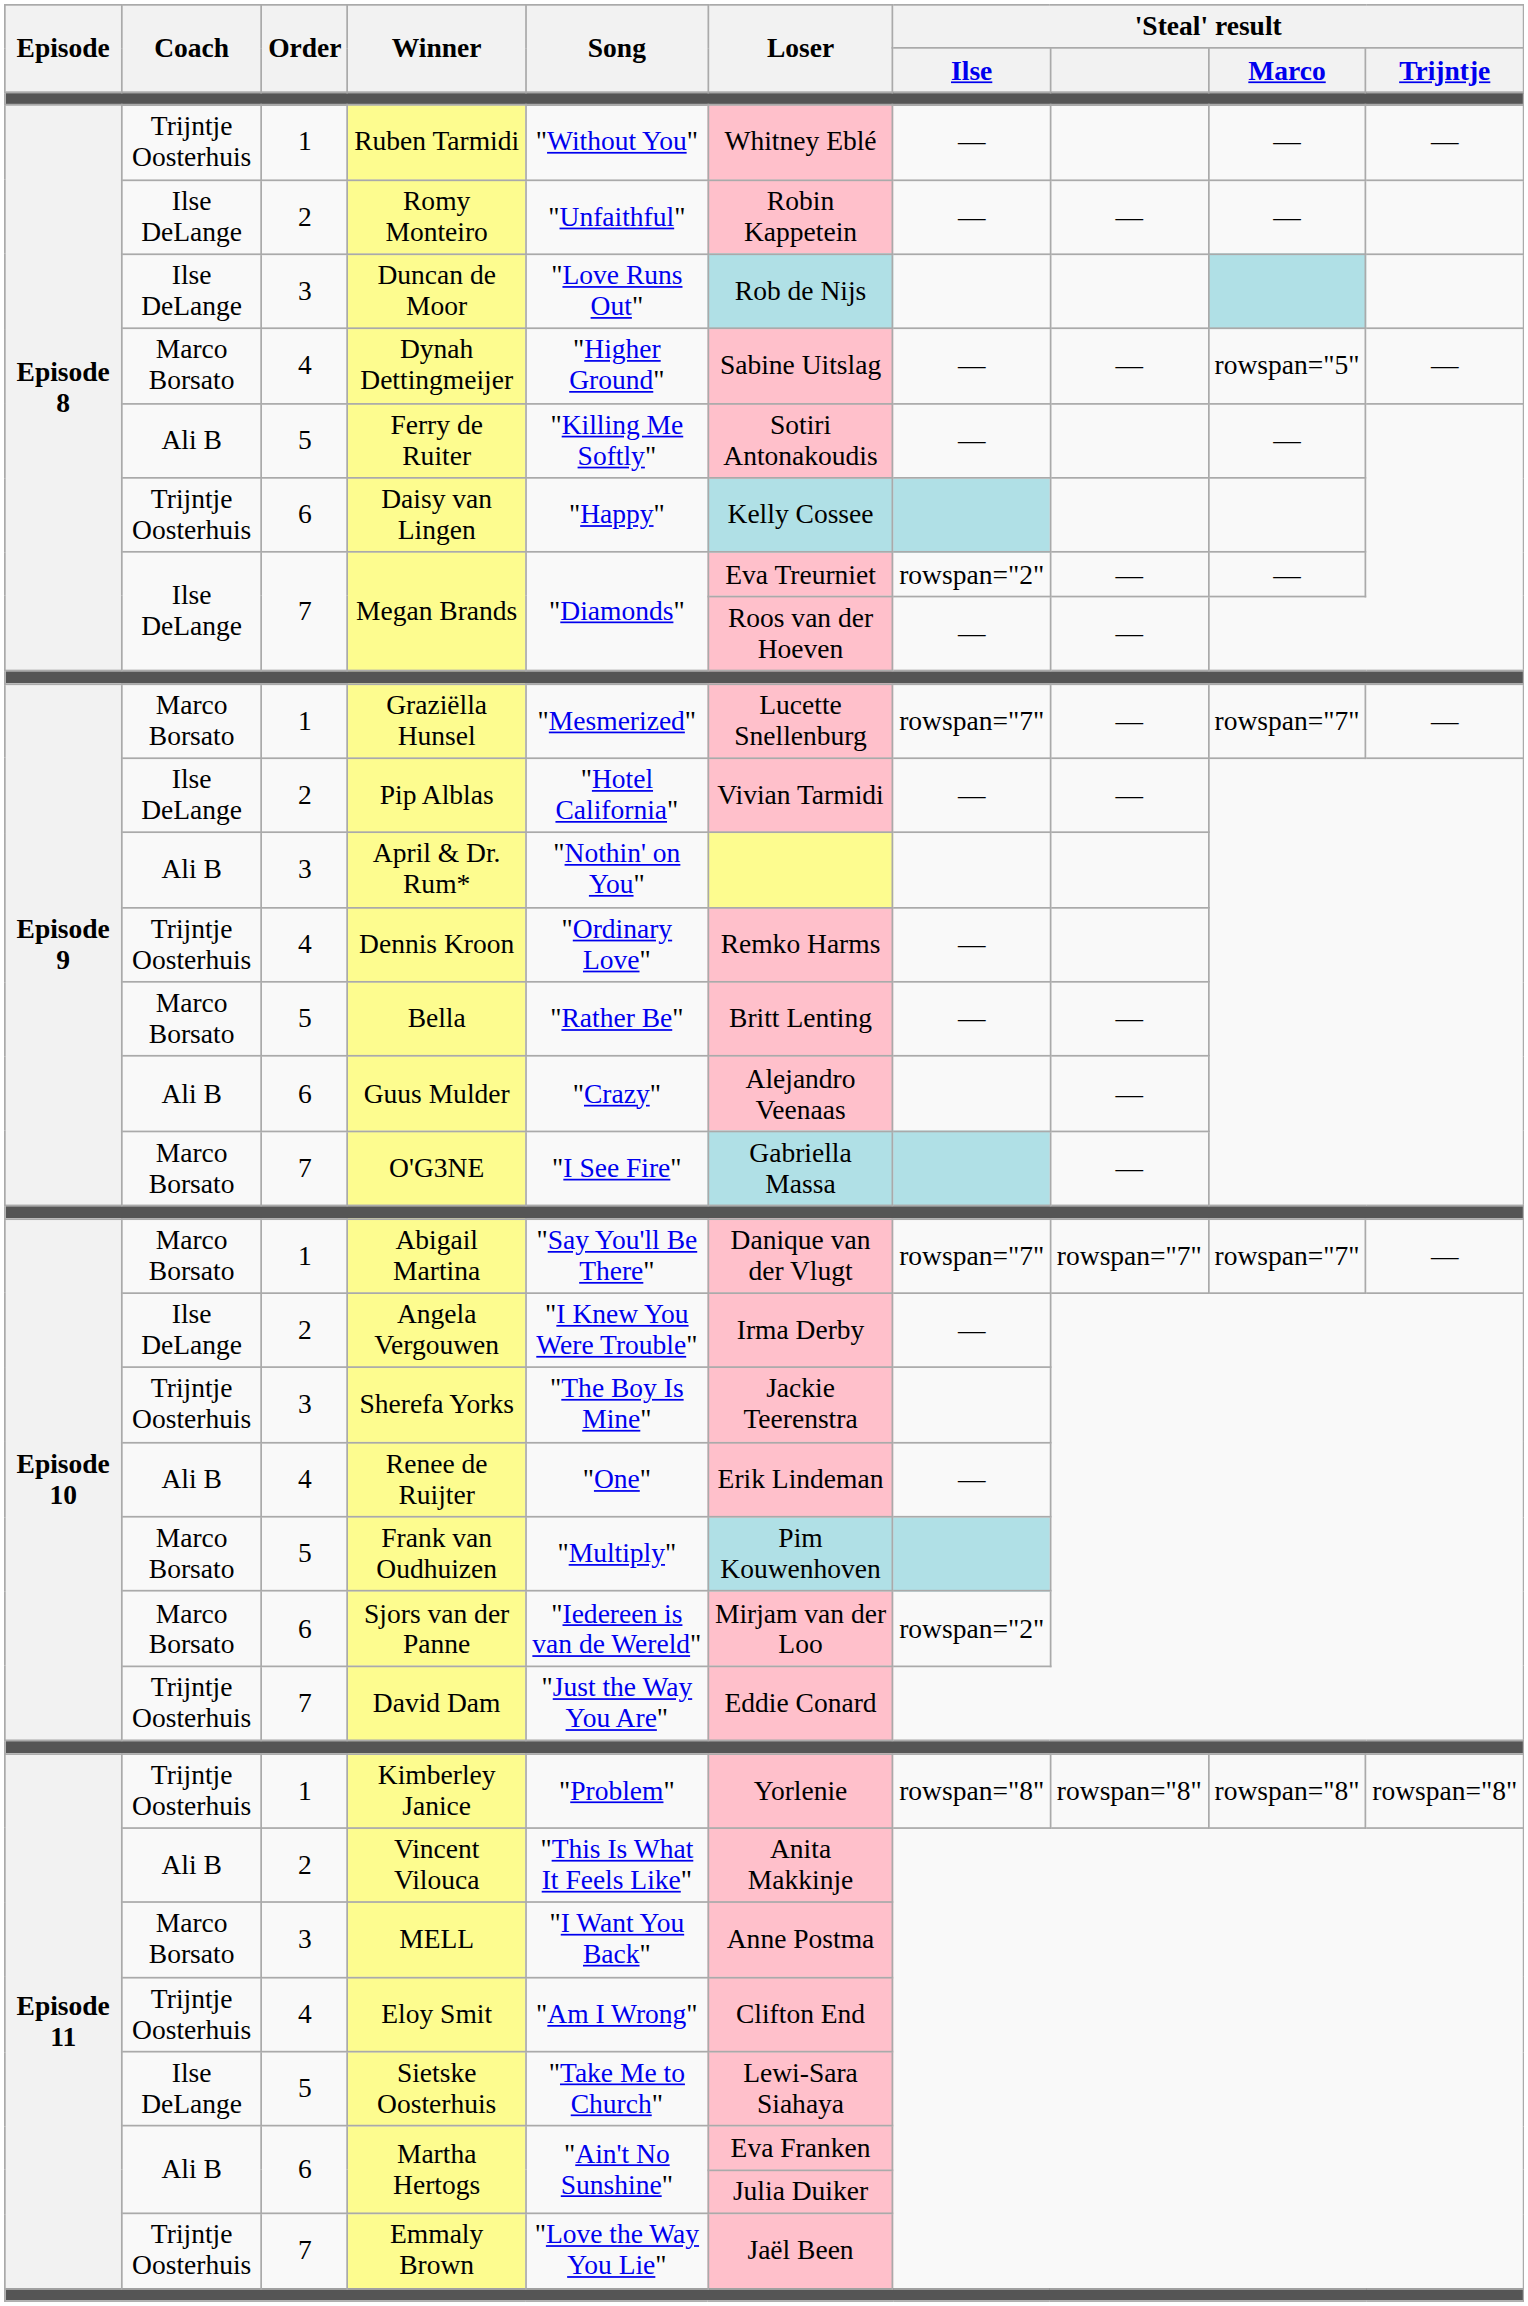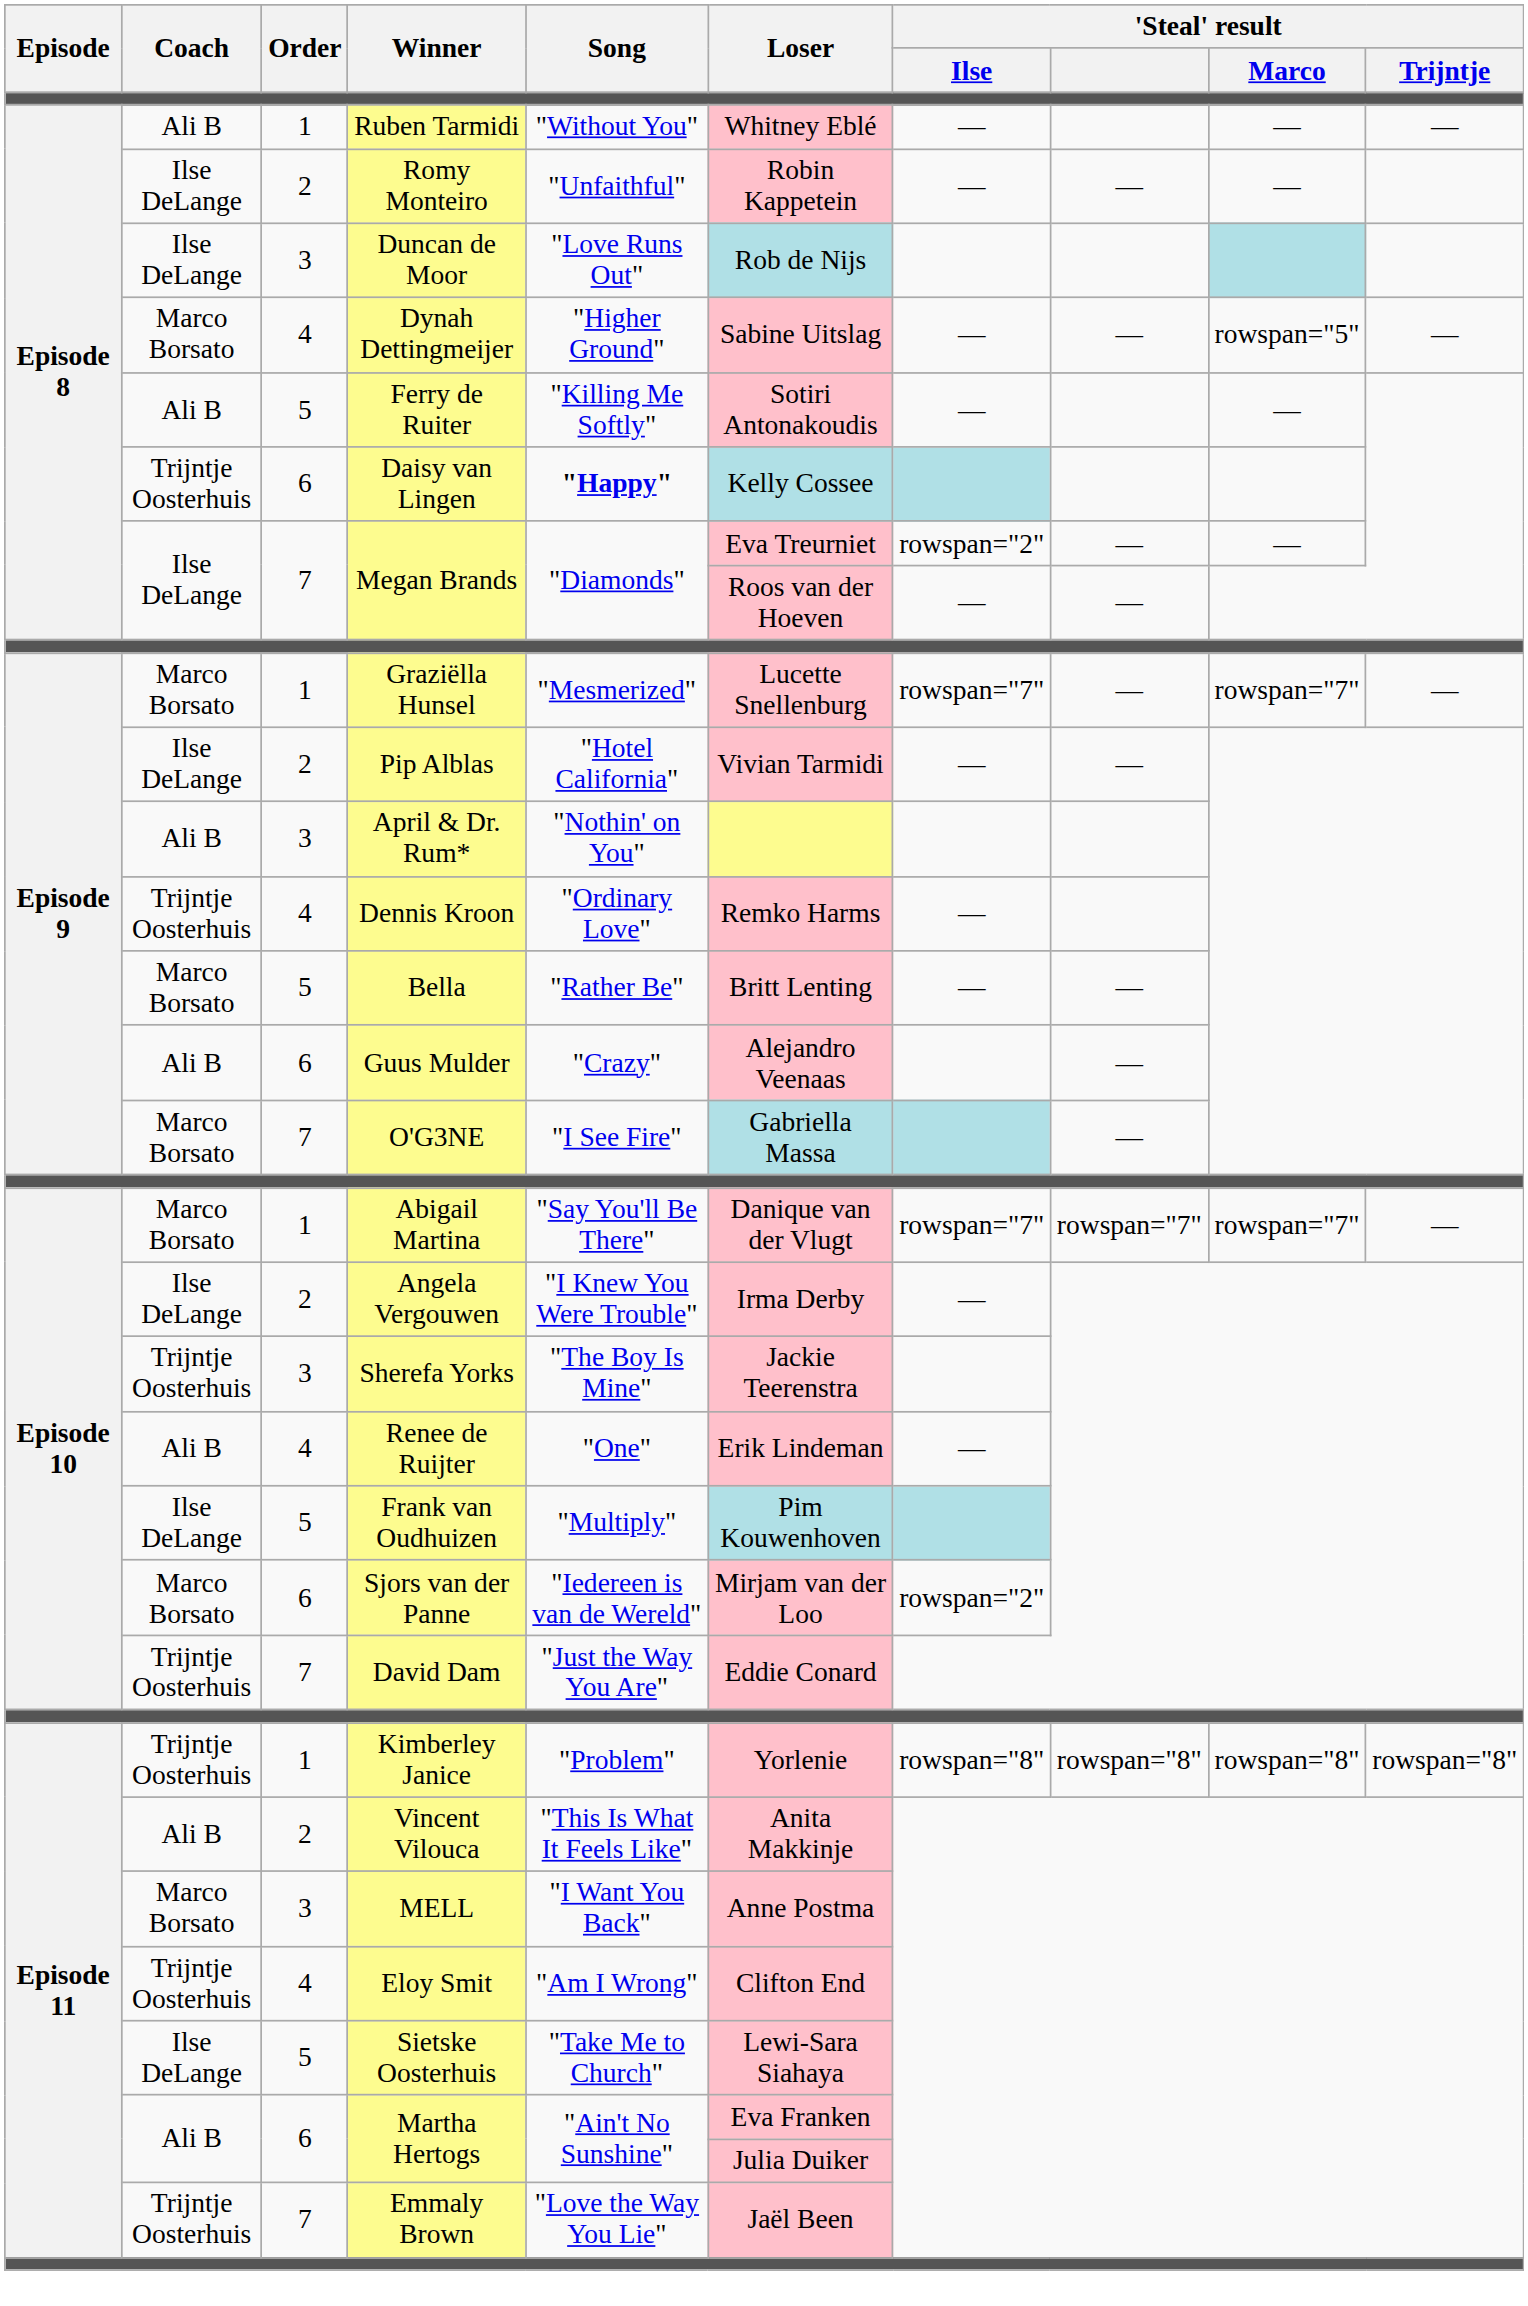(192, 141) Trijntje Oosterhuis -> (192, 126) Ali B
(617, 514) normal -> (617, 483) bold
(192, 1553) Marco Borsato -> (192, 1522) Ilse DeLange
